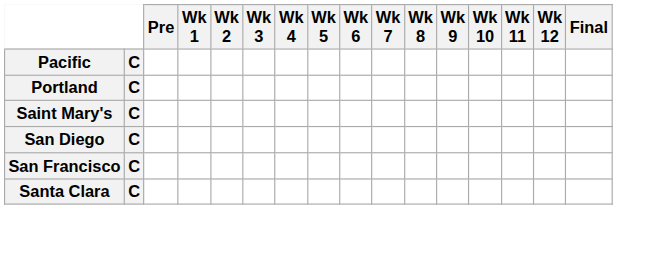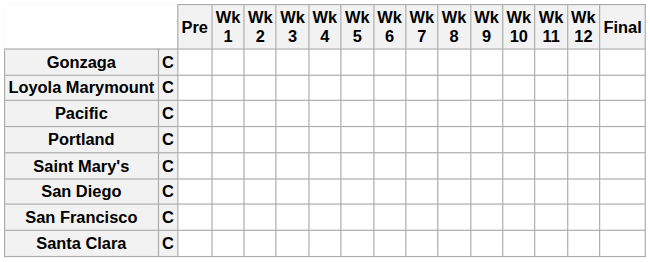+ row: (81, 62)
+ row: (81, 88)
